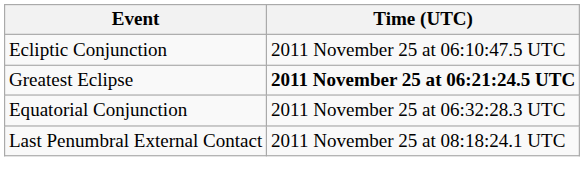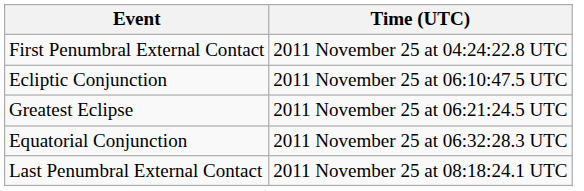+ row: (137, 49)
(423, 79) bold -> (420, 110) normal
